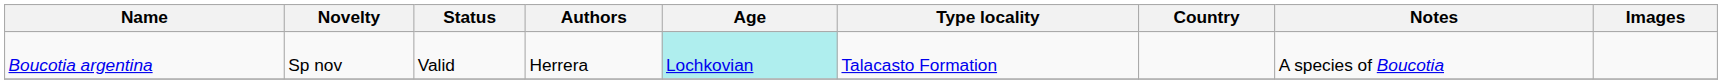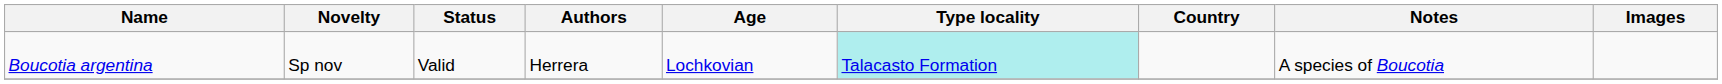(710, 65) paleturquoise background -> (710, 65) no background
(919, 65) no background -> (919, 65) paleturquoise background
